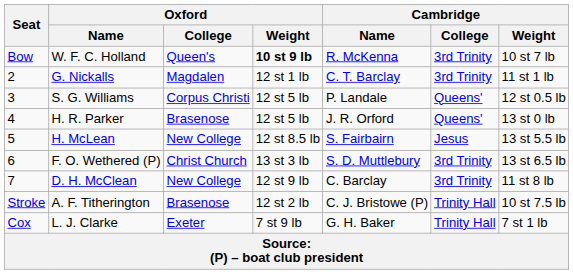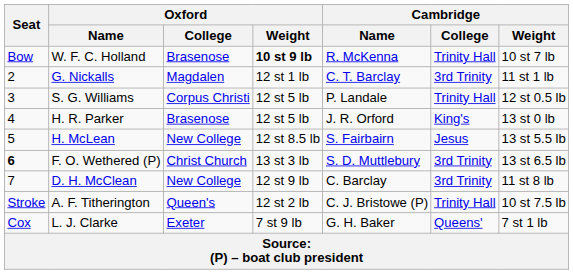(191, 56) Queen's -> (198, 56) Brasenose
(463, 56) 3rd Trinity -> (465, 56) Trinity Hall
(458, 98) Queens' -> (465, 98) Trinity Hall
(458, 118) Queens' -> (452, 118) King's
(11, 160) normal -> (11, 160) bold
(198, 202) Brasenose -> (191, 202) Queen's
(465, 222) Trinity Hall -> (458, 222) Queens'
